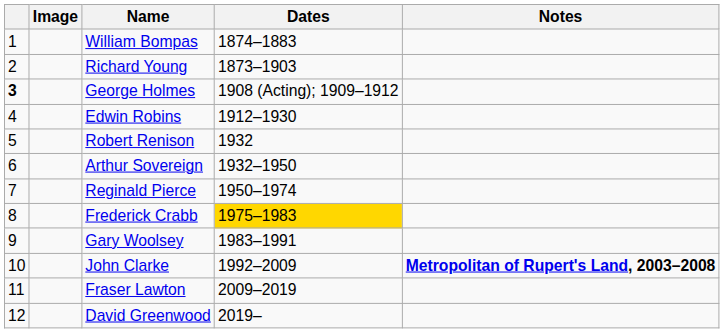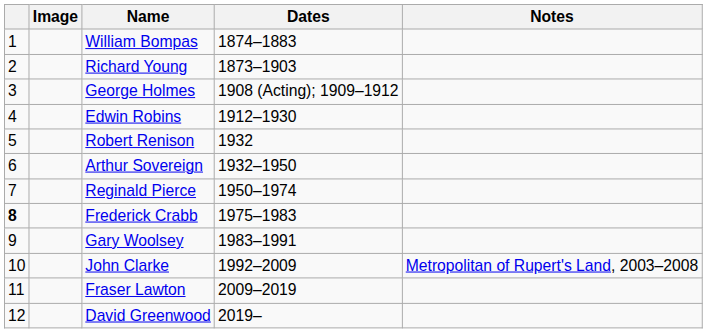(12, 91) bold -> (12, 91) normal
(12, 215) normal -> (12, 215) bold
(257, 215) gold background -> (257, 215) no background
(561, 265) bold -> (552, 265) normal
